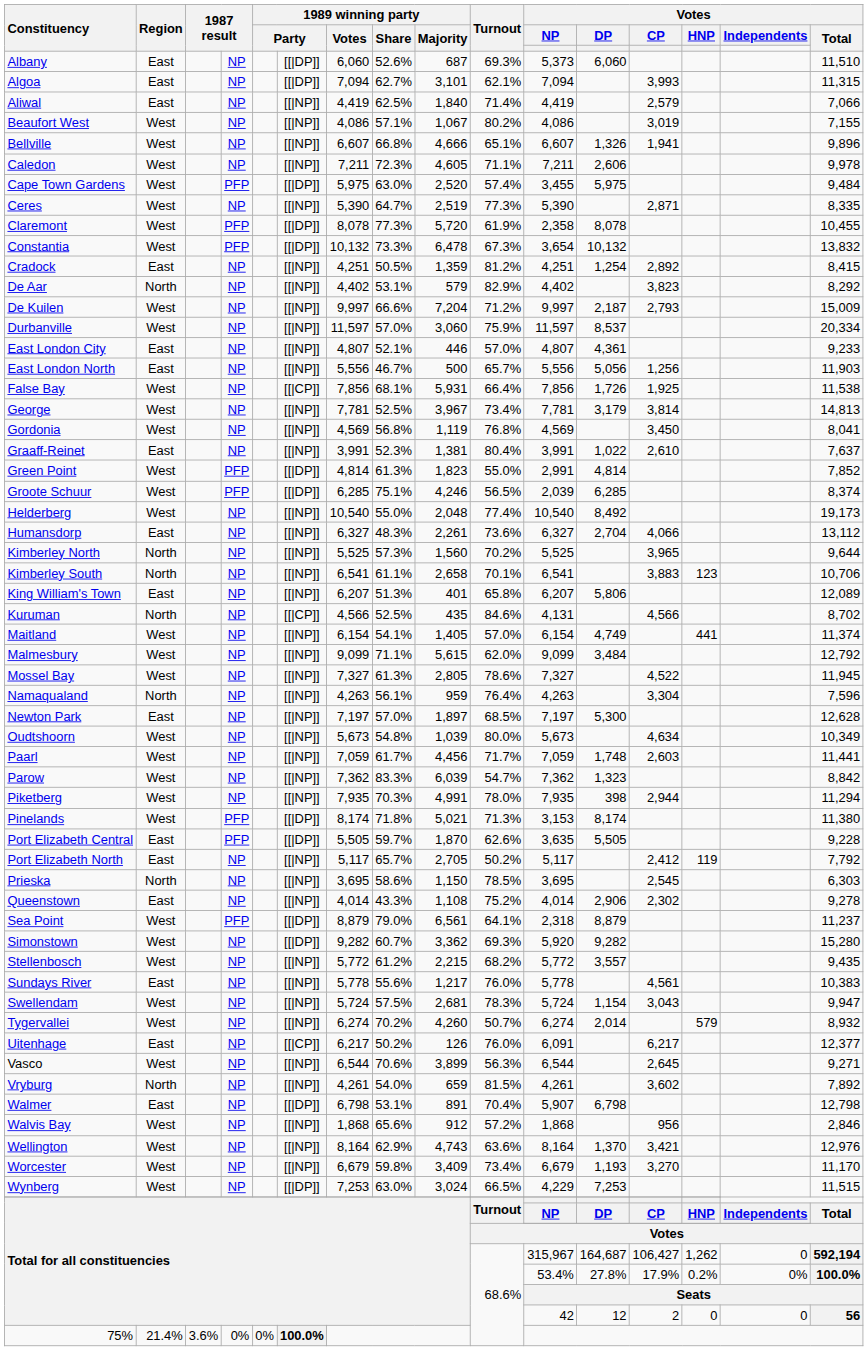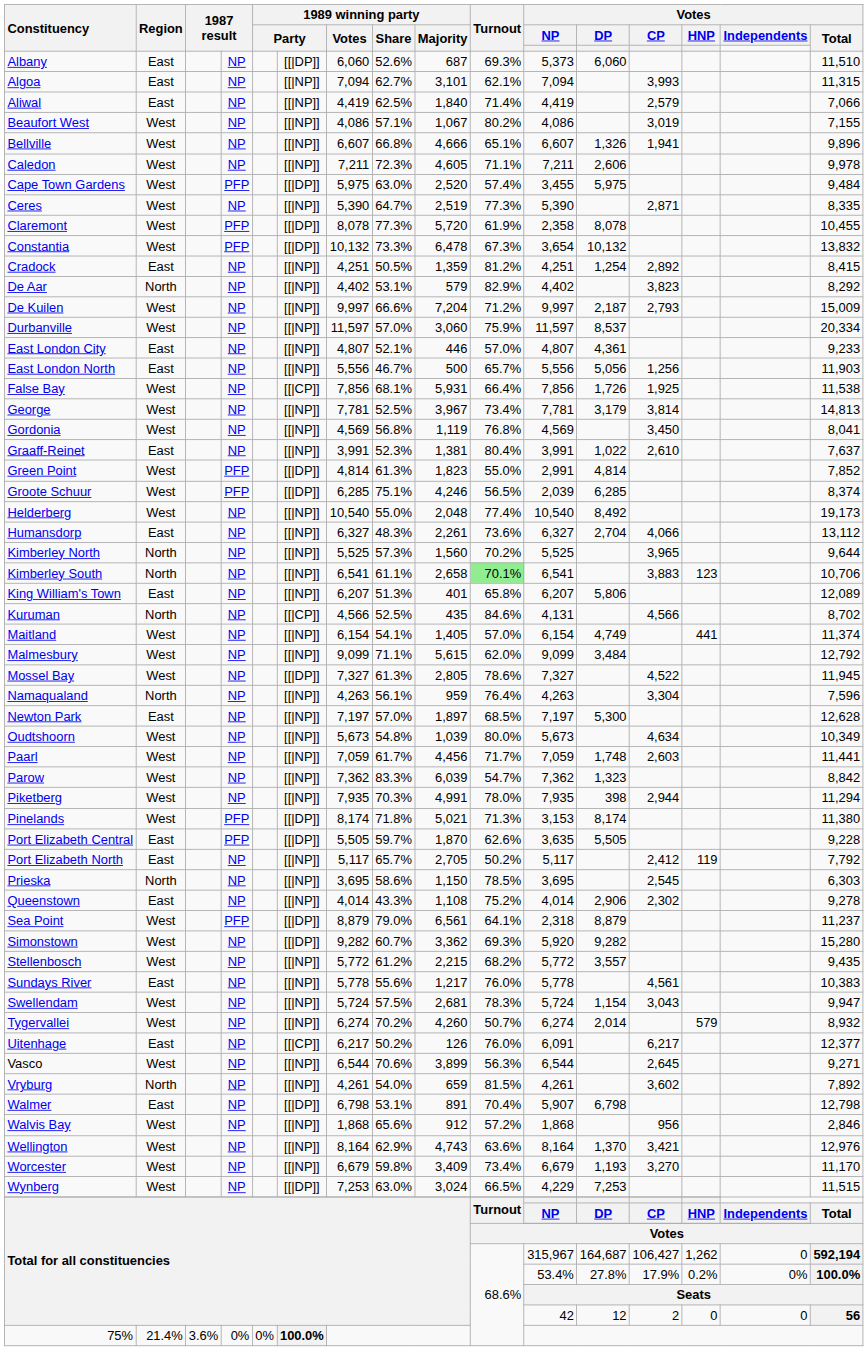(302, 82) [[|DP]] -> (302, 82) [[|NP]]
(503, 573) no background -> (503, 573) lightgreen background
(302, 675) [[|NP]] -> (302, 675) [[|DP]]
